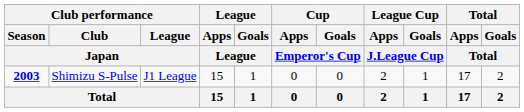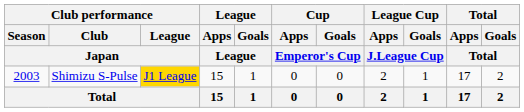(26, 76) bold -> (26, 76) normal
(170, 76) no background -> (170, 76) gold background
